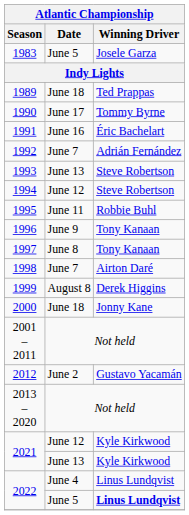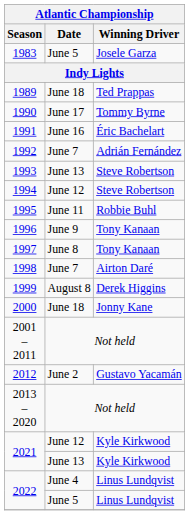(138, 500) bold -> (135, 500) normal
